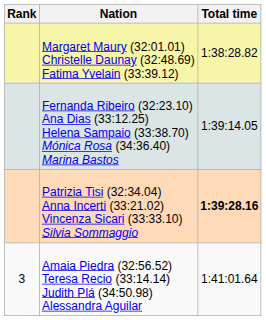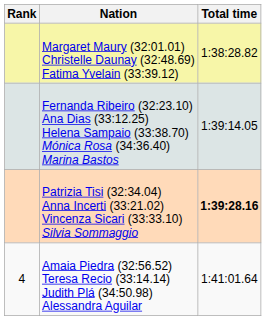(22, 279) 3 -> (22, 279) 4
